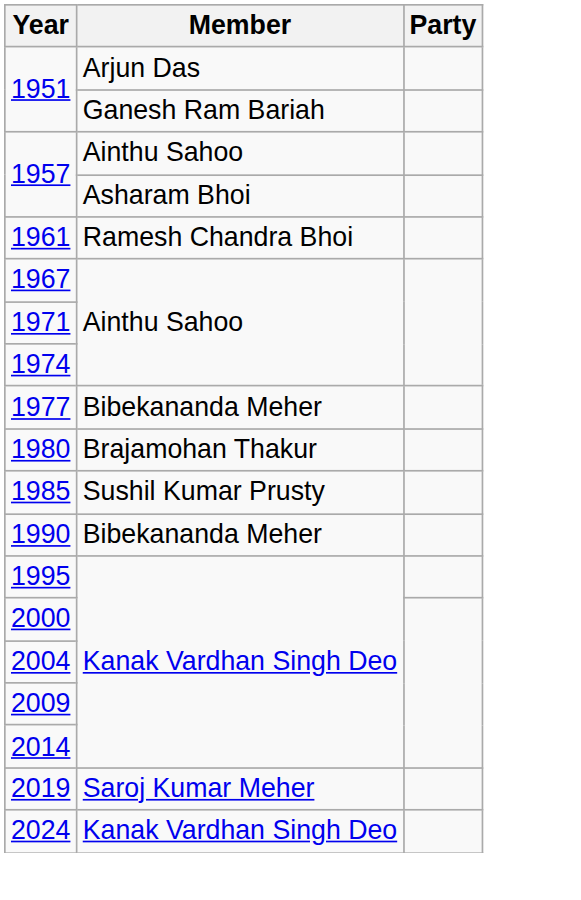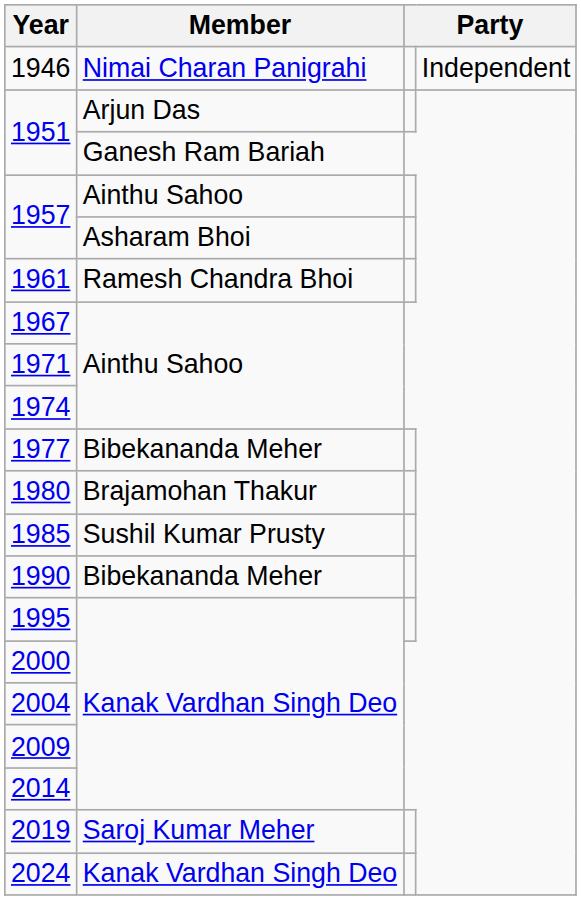+ row: (41, 68)
